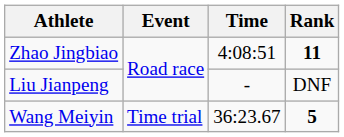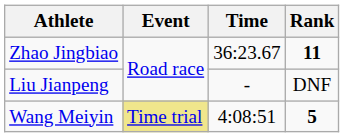(247, 53) 4:08:51 -> (247, 53) 36:23.67
(165, 116) no background -> (165, 116) khaki background
(247, 116) 36:23.67 -> (247, 116) 4:08:51
